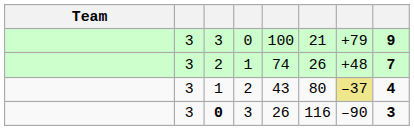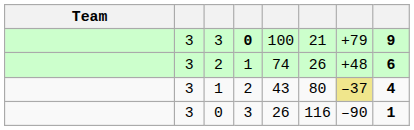(248, 41) normal -> (248, 41) bold
(391, 65) 7 -> (391, 65) 6
(219, 113) bold -> (219, 113) normal
(391, 113) 3 -> (391, 113) 1
